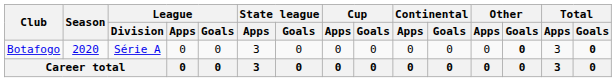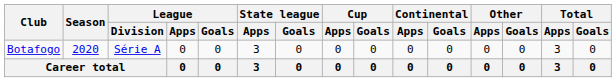(522, 49) bold -> (522, 49) normal
(592, 49) bold -> (592, 49) normal
